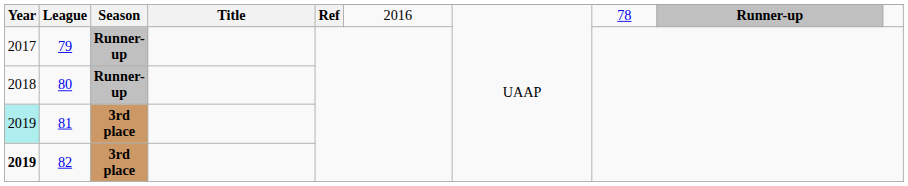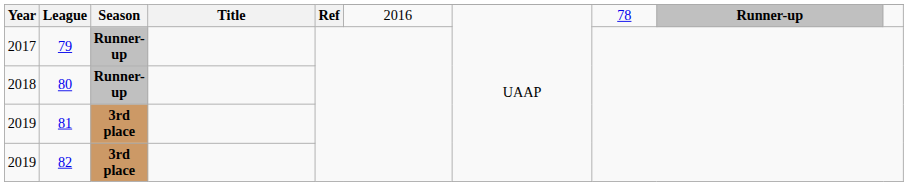(22, 123) paleturquoise background -> (22, 123) no background
(22, 162) bold -> (22, 162) normal
